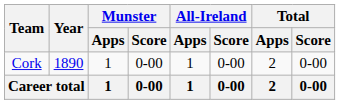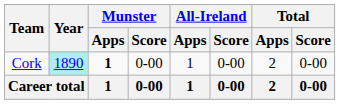(69, 63) no background -> (69, 63) paleturquoise background
(108, 63) normal -> (108, 63) bold
